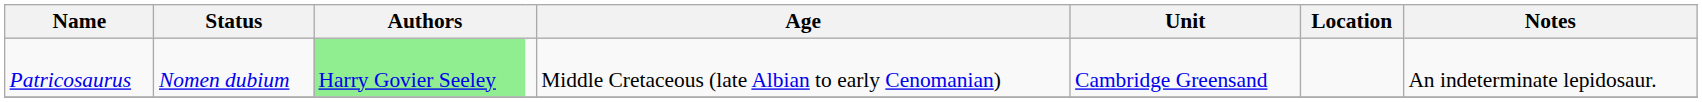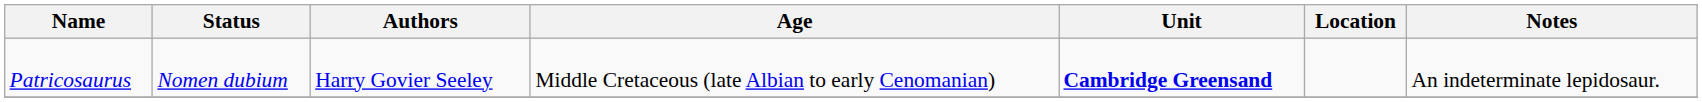(407, 79) lightgreen background -> (404, 79) no background
(1171, 79) normal -> (1168, 79) bold
